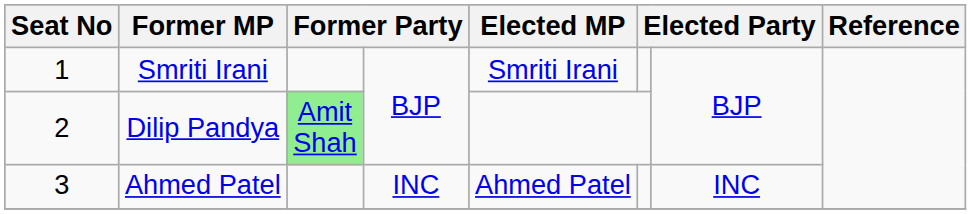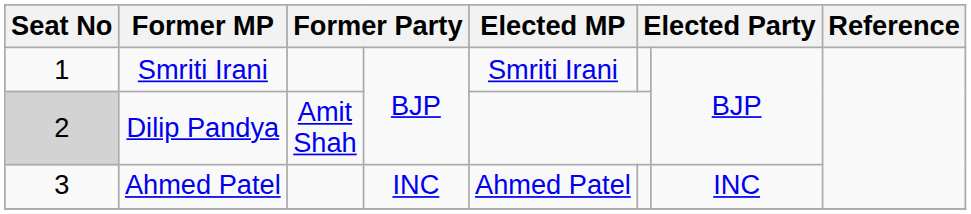(62, 127) no background -> (62, 127) lightgrey background
(325, 127) lightgreen background -> (325, 127) no background
